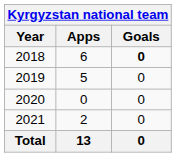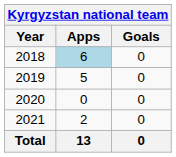(84, 57) no background -> (84, 57) lightblue background
(141, 57) bold -> (141, 57) normal
